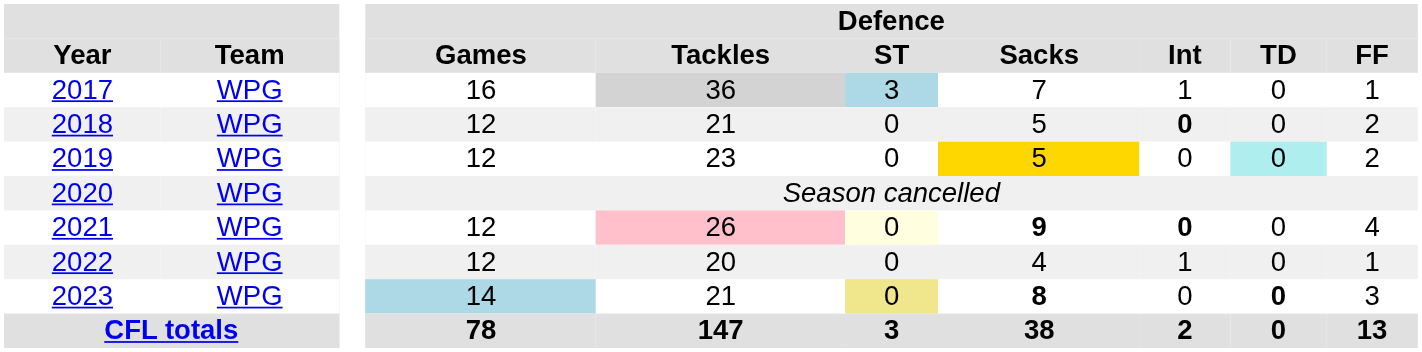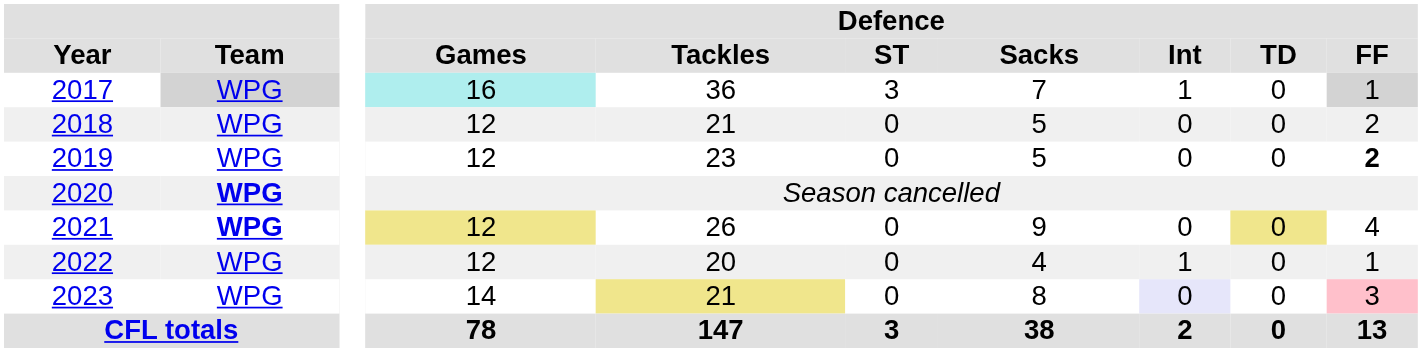(250, 89) no background -> (250, 89) lightgrey background
(481, 89) no background -> (481, 89) paleturquoise background
(721, 89) lightgrey background -> (721, 89) no background
(892, 89) lightblue background -> (892, 89) no background
(1372, 89) no background -> (1372, 89) lightgrey background
(1185, 124) bold -> (1185, 124) normal
(1039, 158) gold background -> (1039, 158) no background
(1278, 158) paleturquoise background -> (1278, 158) no background
(1372, 158) normal -> (1372, 158) bold
(250, 192) normal -> (250, 192) bold
(250, 227) normal -> (250, 227) bold
(481, 227) no background -> (481, 227) khaki background
(721, 227) pink background -> (721, 227) no background
(892, 227) lightyellow background -> (892, 227) no background
(1039, 227) bold -> (1039, 227) normal
(1185, 227) bold -> (1185, 227) normal
(1278, 227) no background -> (1278, 227) khaki background
(481, 296) lightblue background -> (481, 296) no background
(721, 296) no background -> (721, 296) khaki background
(892, 296) khaki background -> (892, 296) no background
(1039, 296) bold -> (1039, 296) normal
(1185, 296) no background -> (1185, 296) lavender background
(1278, 296) bold -> (1278, 296) normal
(1372, 296) no background -> (1372, 296) pink background
